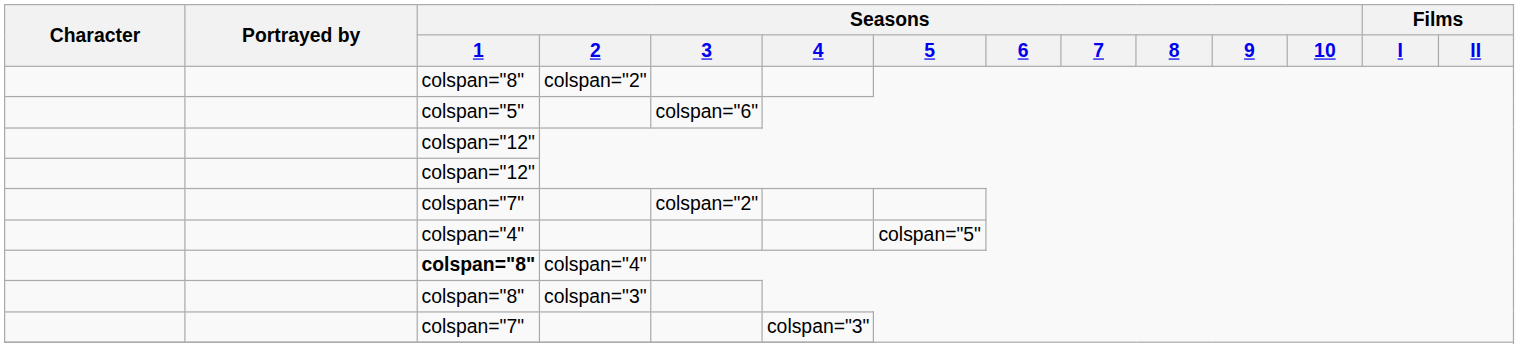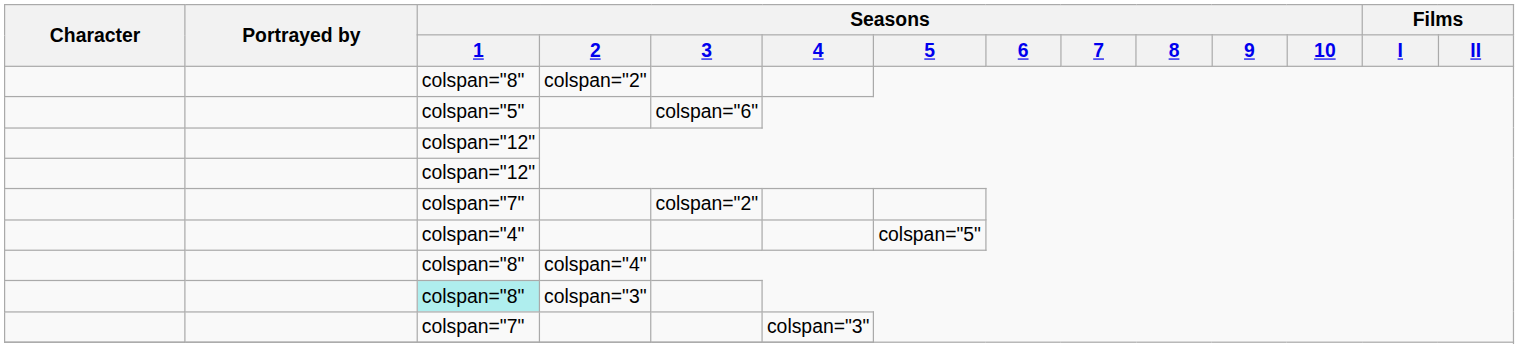(478, 265) bold -> (473, 265) normal
(473, 296) no background -> (473, 296) paleturquoise background
